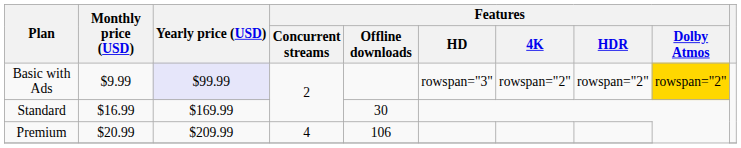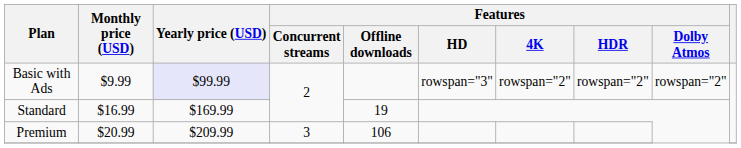(691, 81) gold background -> (691, 81) no background
(381, 110) 30 -> (381, 110) 19
(307, 132) 4 -> (307, 132) 3
